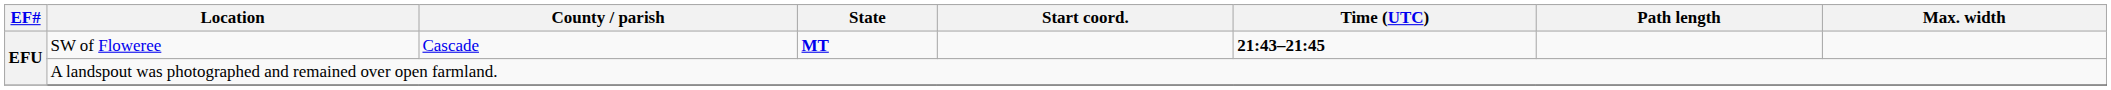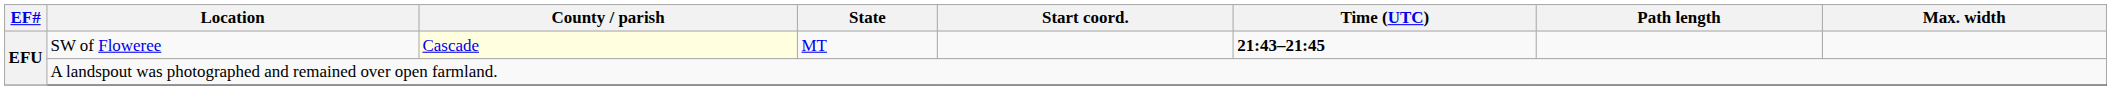(451, 44) no background -> (451, 44) lightyellow background
(815, 44) bold -> (814, 44) normal
